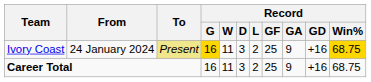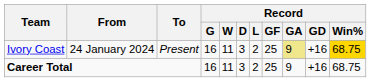(179, 49) khaki background -> (179, 49) no background
(210, 49) gold background -> (210, 49) no background
(289, 49) no background -> (289, 49) khaki background
